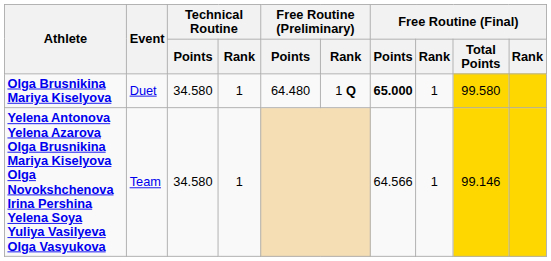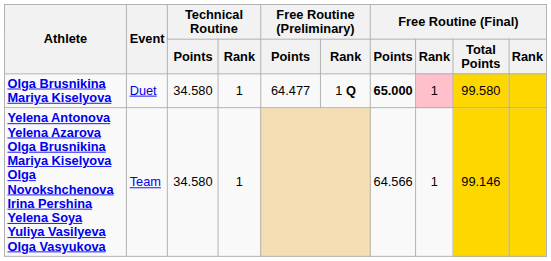(291, 91) 64.480 -> (291, 91) 64.477
(434, 91) no background -> (434, 91) pink background
